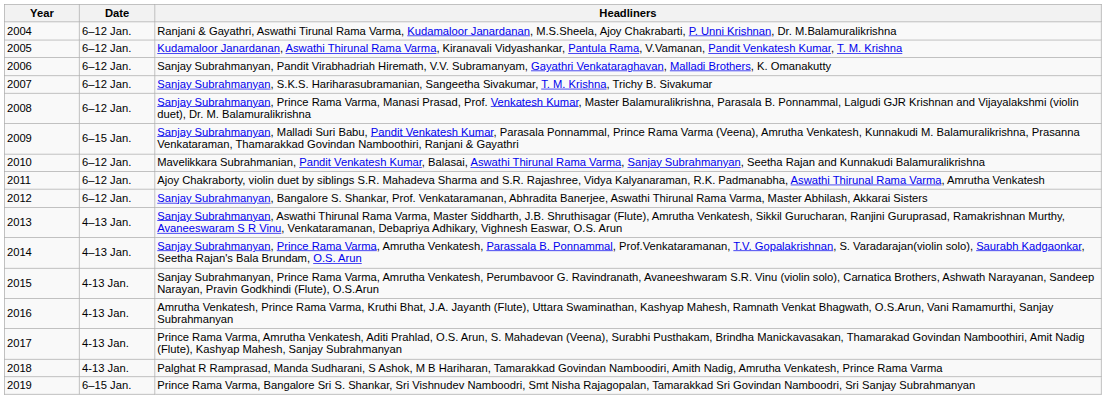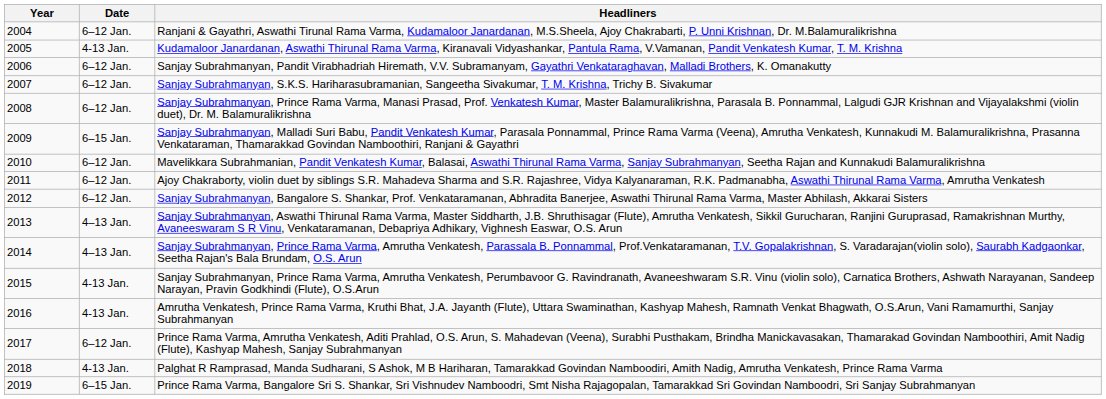(107, 48) 6–12 Jan. -> (105, 48) 4-13 Jan.
(105, 343) 4-13 Jan. -> (107, 343) 6–12 Jan.
